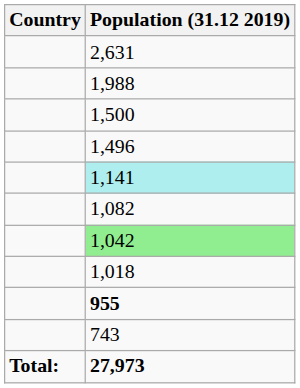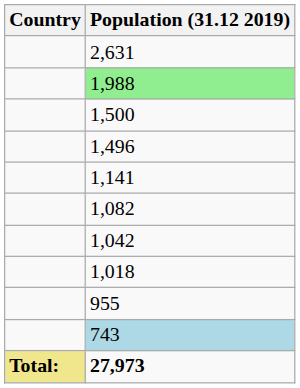(112, 83) no background -> (112, 83) lightgreen background
(112, 177) paleturquoise background -> (112, 177) no background
(112, 240) lightgreen background -> (112, 240) no background
(105, 303) bold -> (105, 303) normal
(105, 334) no background -> (105, 334) lightblue background
(34, 366) no background -> (34, 366) khaki background
